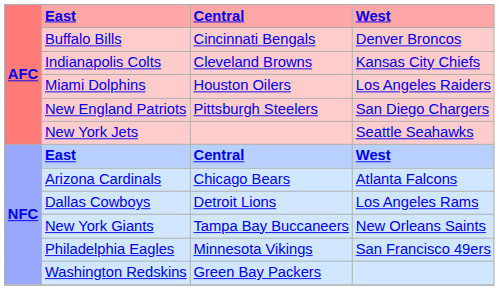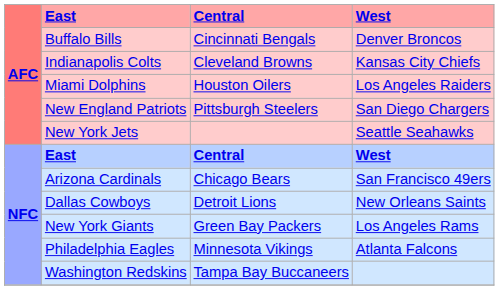(406, 179) Atlanta Falcons -> (423, 179) San Francisco 49ers
(417, 202) Los Angeles Rams -> (421, 202) New Orleans Saints
(271, 226) Tampa Bay Buccaneers -> (257, 226) Green Bay Packers
(421, 226) New Orleans Saints -> (417, 226) Los Angeles Rams
(423, 249) San Francisco 49ers -> (406, 249) Atlanta Falcons
(257, 272) Green Bay Packers -> (271, 272) Tampa Bay Buccaneers
